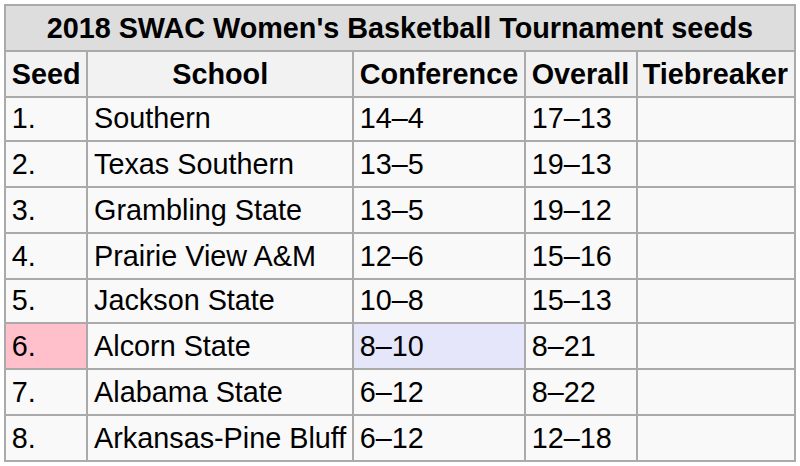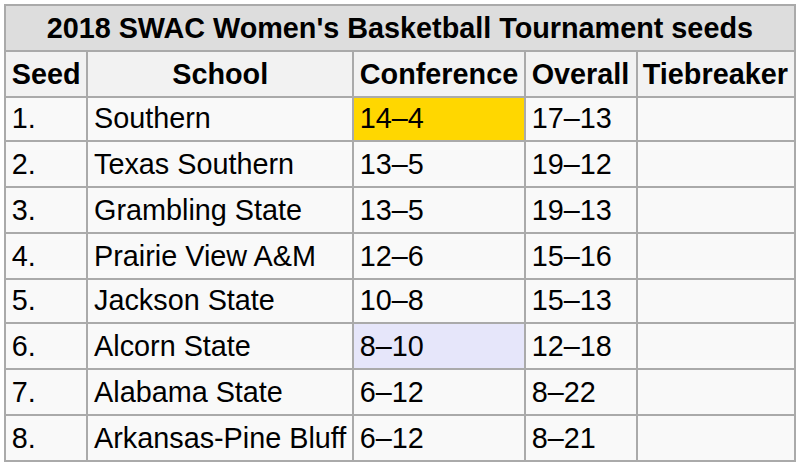(392, 119) no background -> (392, 119) gold background
(572, 165) 19–13 -> (572, 165) 19–12
(572, 210) 19–12 -> (572, 210) 19–13
(24, 347) pink background -> (24, 347) no background
(564, 347) 8–21 -> (572, 347) 12–18
(572, 438) 12–18 -> (564, 438) 8–21
